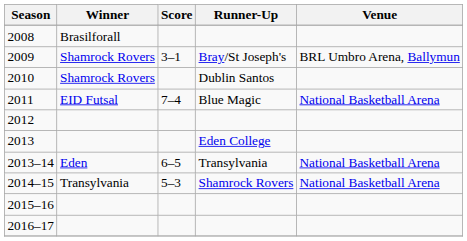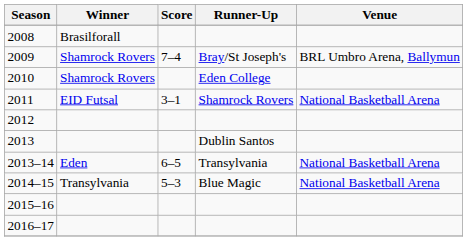(171, 57) 3–1 -> (171, 57) 7–4
(236, 78) Dublin Santos -> (235, 78) Eden College
(171, 99) 7–4 -> (171, 99) 3–1
(230, 99) Blue Magic -> (246, 99) Shamrock Rovers
(235, 141) Eden College -> (236, 141) Dublin Santos
(246, 183) Shamrock Rovers -> (230, 183) Blue Magic
